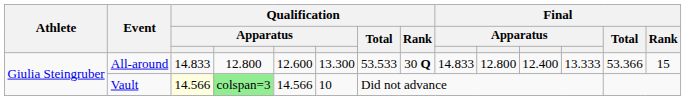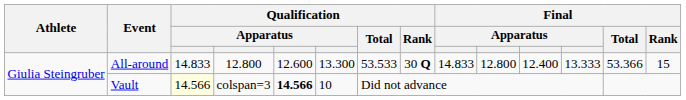(244, 85) lightgreen background -> (244, 85) no background
(295, 85) normal -> (295, 85) bold
